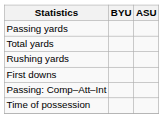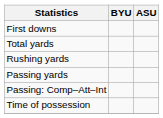rows swapped: (32, 74) <-> (37, 28)
